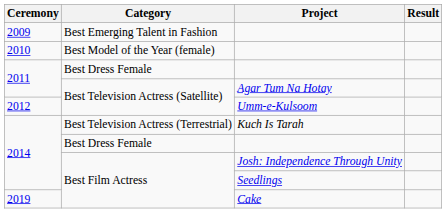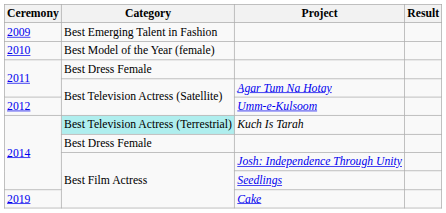(148, 124) no background -> (148, 124) paleturquoise background
